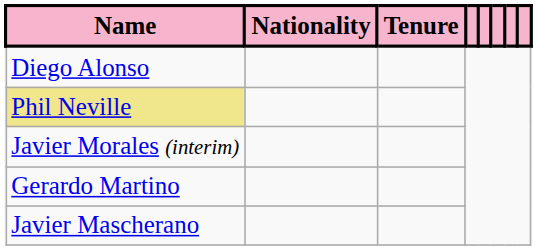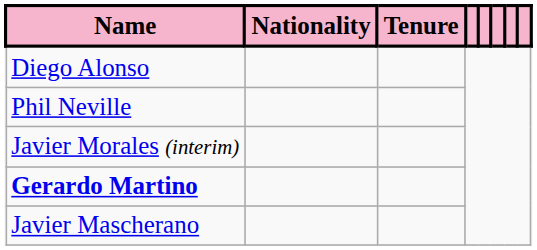(71, 106) khaki background -> (71, 106) no background
(96, 185) normal -> (105, 185) bold
